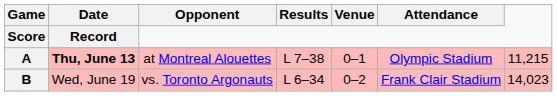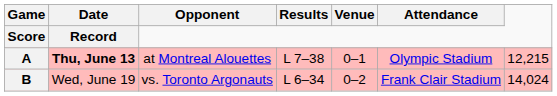(528, 58) 11,215 -> (528, 58) 12,215
(528, 79) 14,023 -> (528, 79) 14,024
